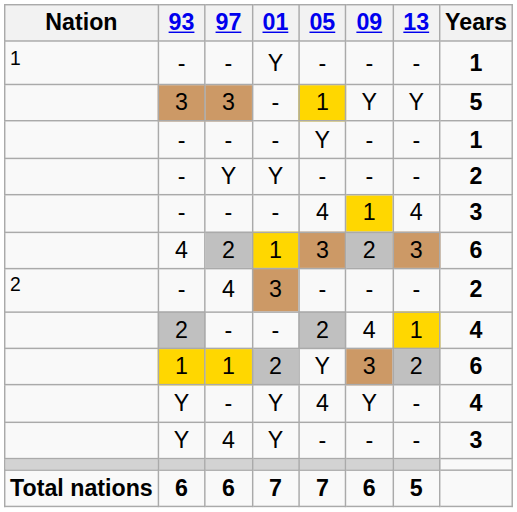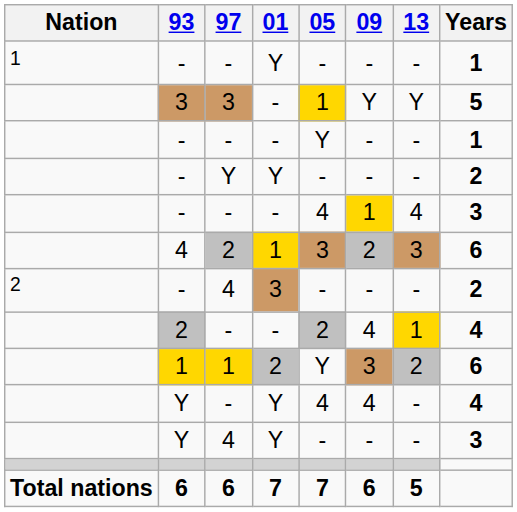(369, 403) Y -> (369, 403) 4
